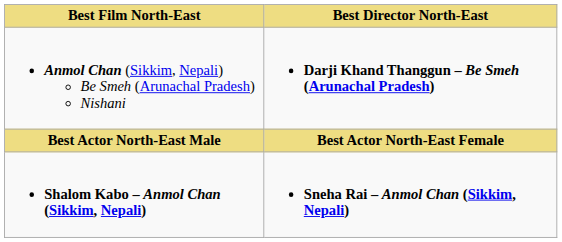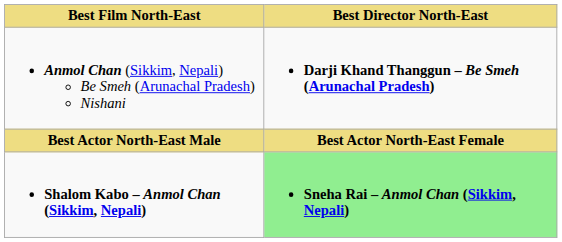(410, 203) no background -> (410, 203) lightgreen background
